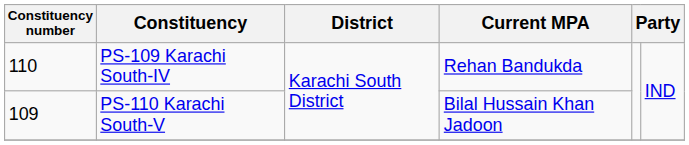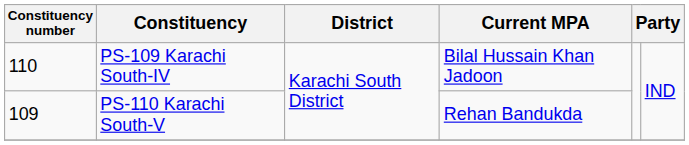(513, 66) Rehan Bandukda -> (519, 66) Bilal Hussain Khan Jadoon
(519, 115) Bilal Hussain Khan Jadoon -> (513, 115) Rehan Bandukda
